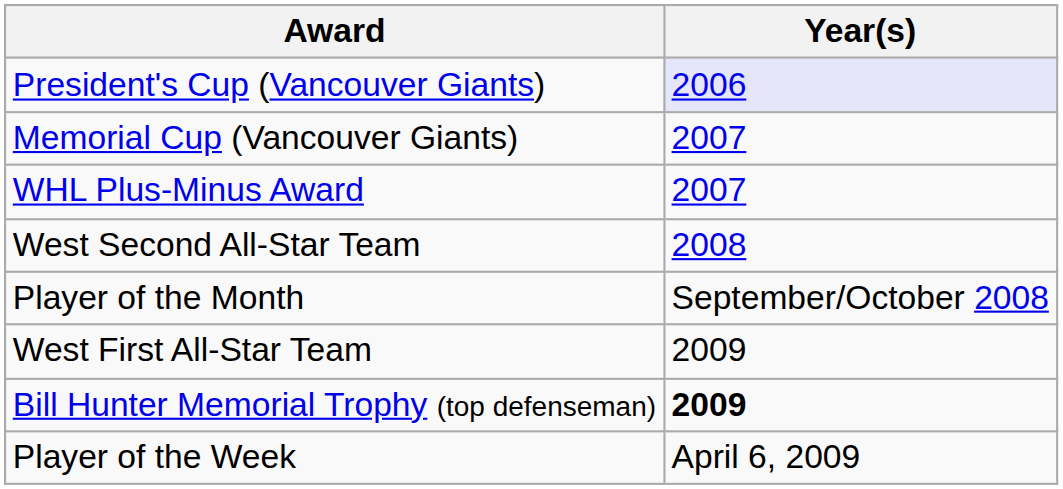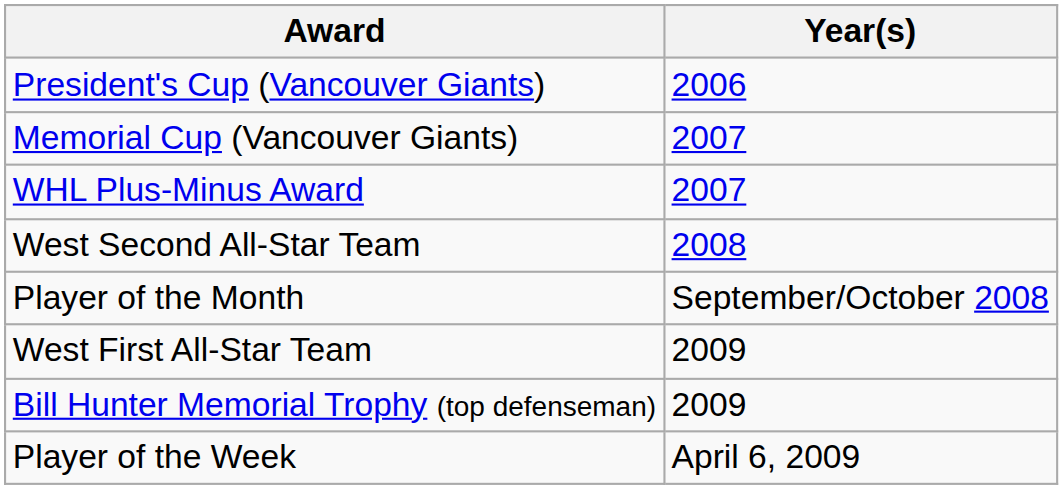(709, 84) lavender background -> (709, 84) no background
(709, 404) bold -> (709, 404) normal
